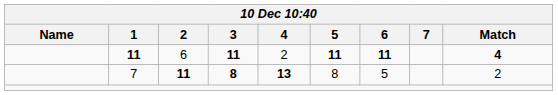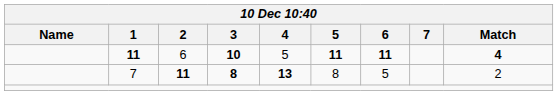(233, 54) 11 -> (234, 54) 10
(284, 54) 2 -> (285, 54) 5
